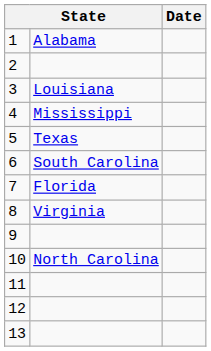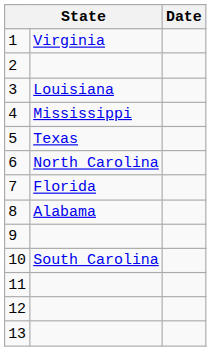(65, 41) Alabama -> (69, 41) Virginia
(96, 163) South Carolina -> (96, 163) North Carolina
(69, 212) Virginia -> (65, 212) Alabama
(96, 260) North Carolina -> (96, 260) South Carolina
